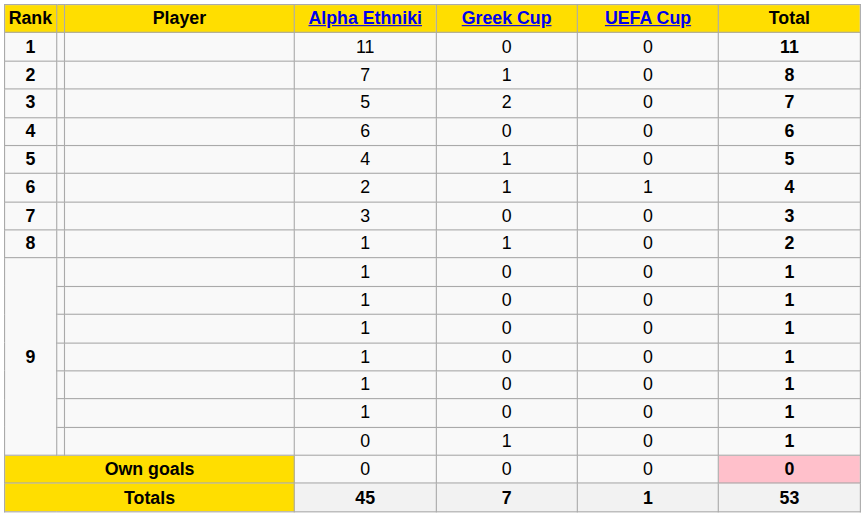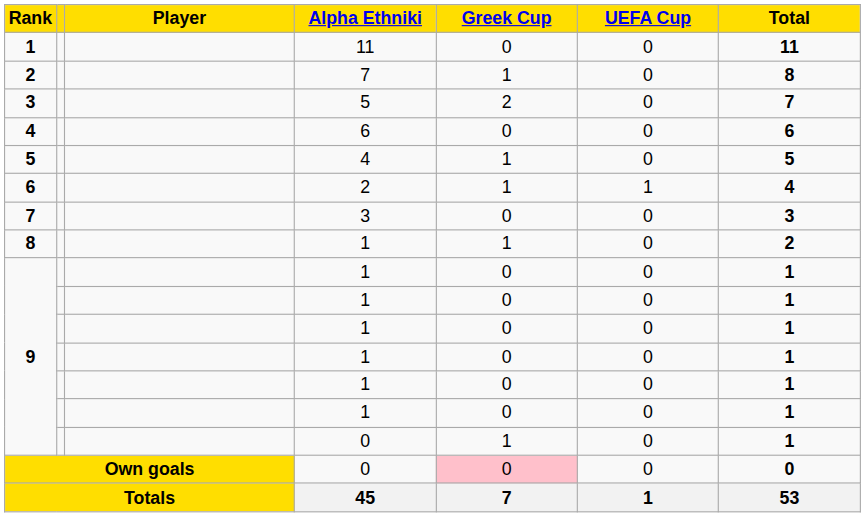(507, 469) no background -> (507, 469) pink background
(789, 469) pink background -> (789, 469) no background
